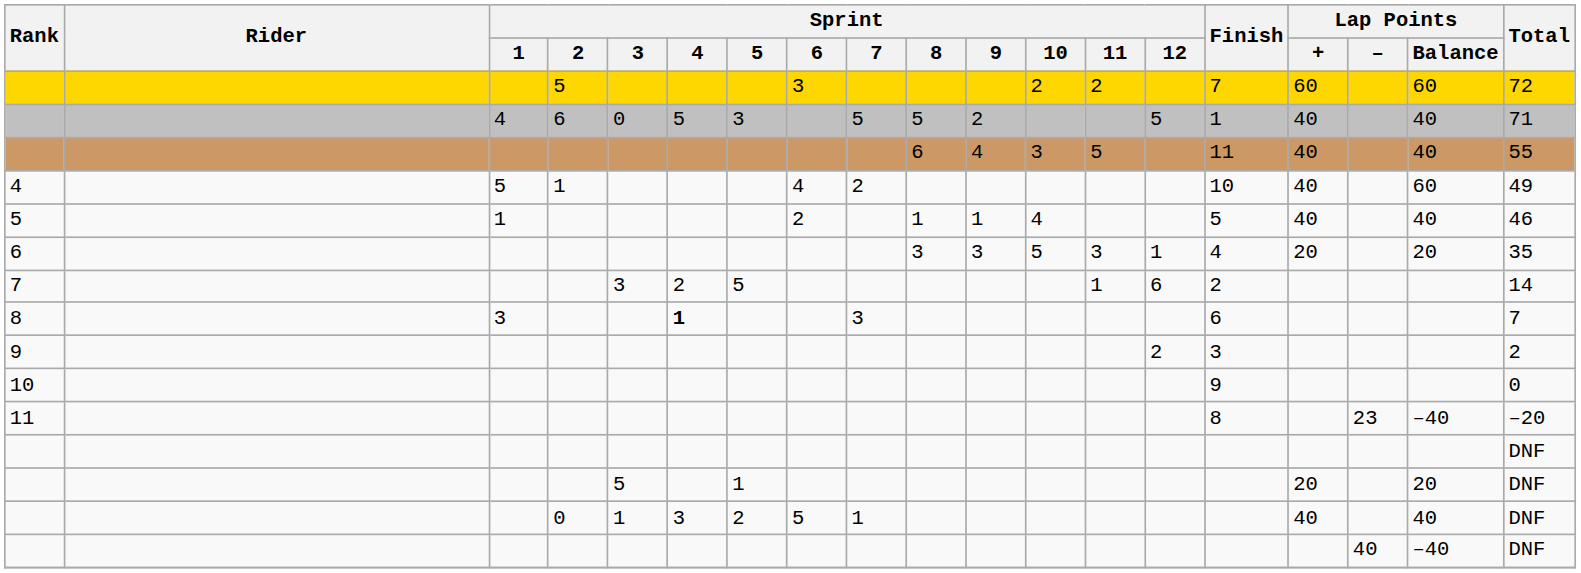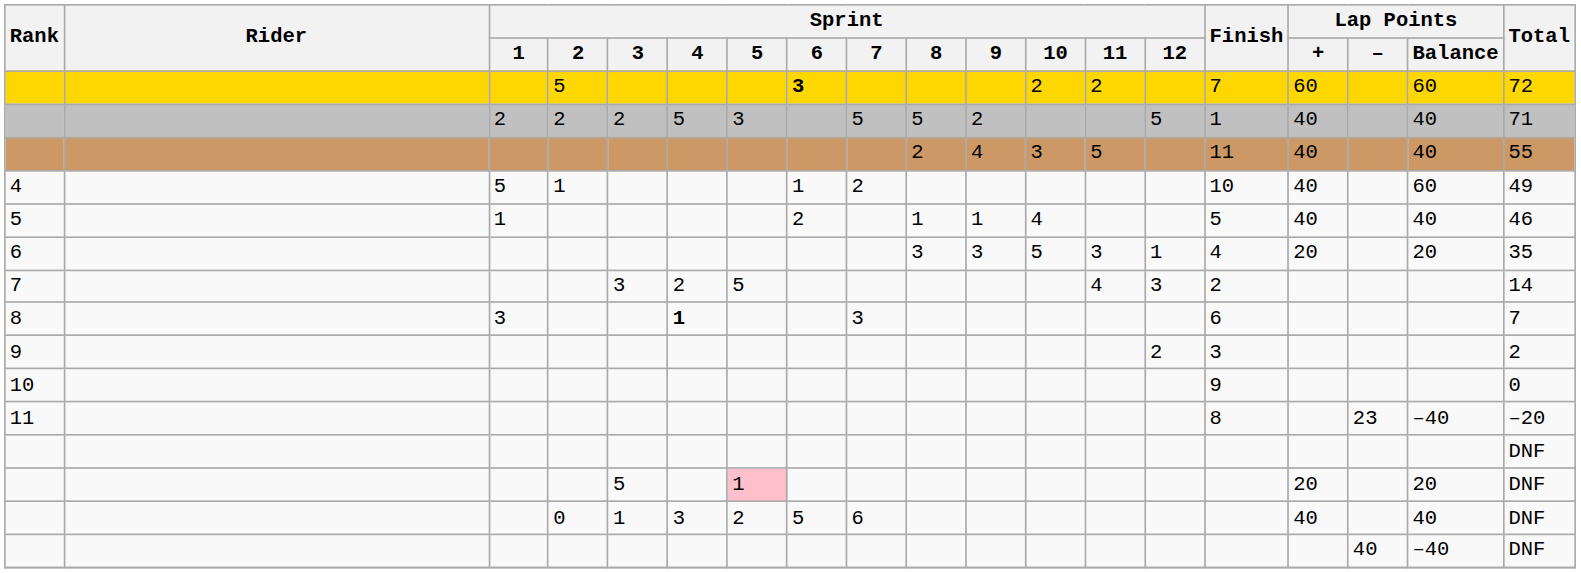(798, 88) normal -> (798, 88) bold
(500, 121) 4 -> (500, 121) 2
(559, 121) 6 -> (559, 121) 2
(619, 121) 0 -> (619, 121) 2
(917, 154) 6 -> (917, 154) 2
(798, 187) 4 -> (798, 187) 1
(1096, 286) 1 -> (1096, 286) 4
(1156, 286) 6 -> (1156, 286) 3
(738, 485) no background -> (738, 485) pink background
(858, 518) 1 -> (858, 518) 6
